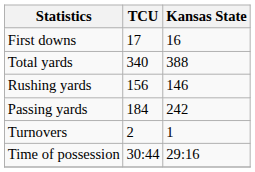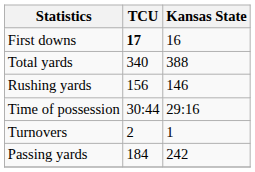(134, 39) normal -> (134, 39) bold
rows swapped: (48, 108) <-> (64, 155)
